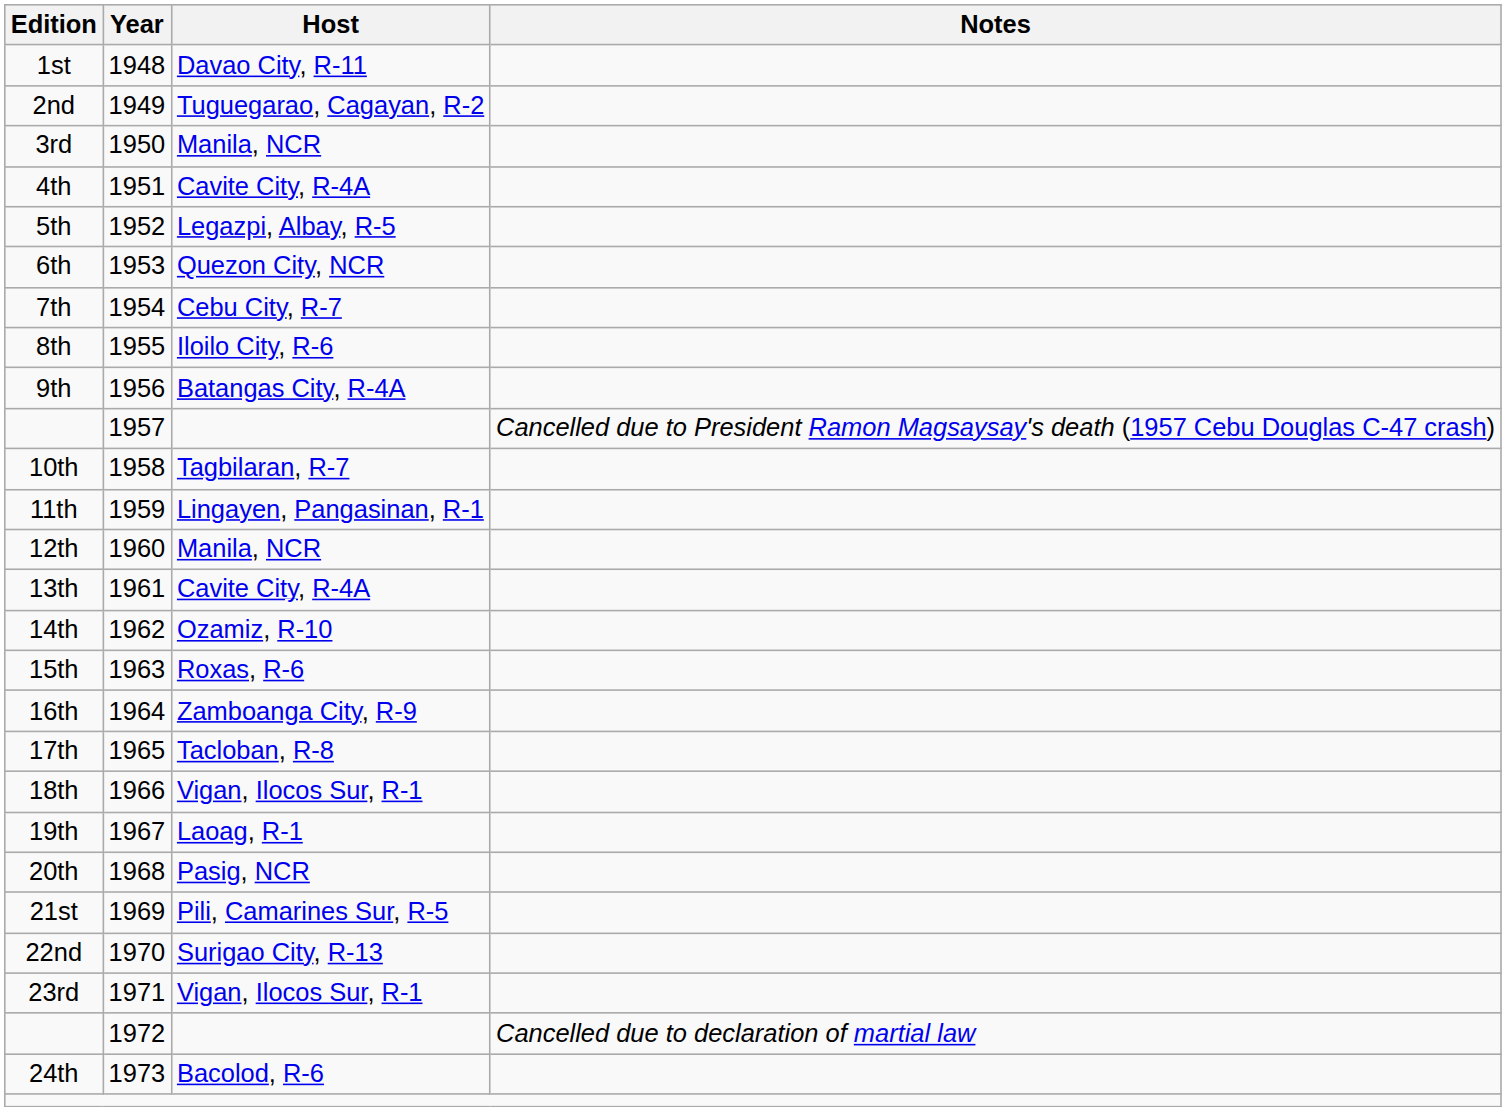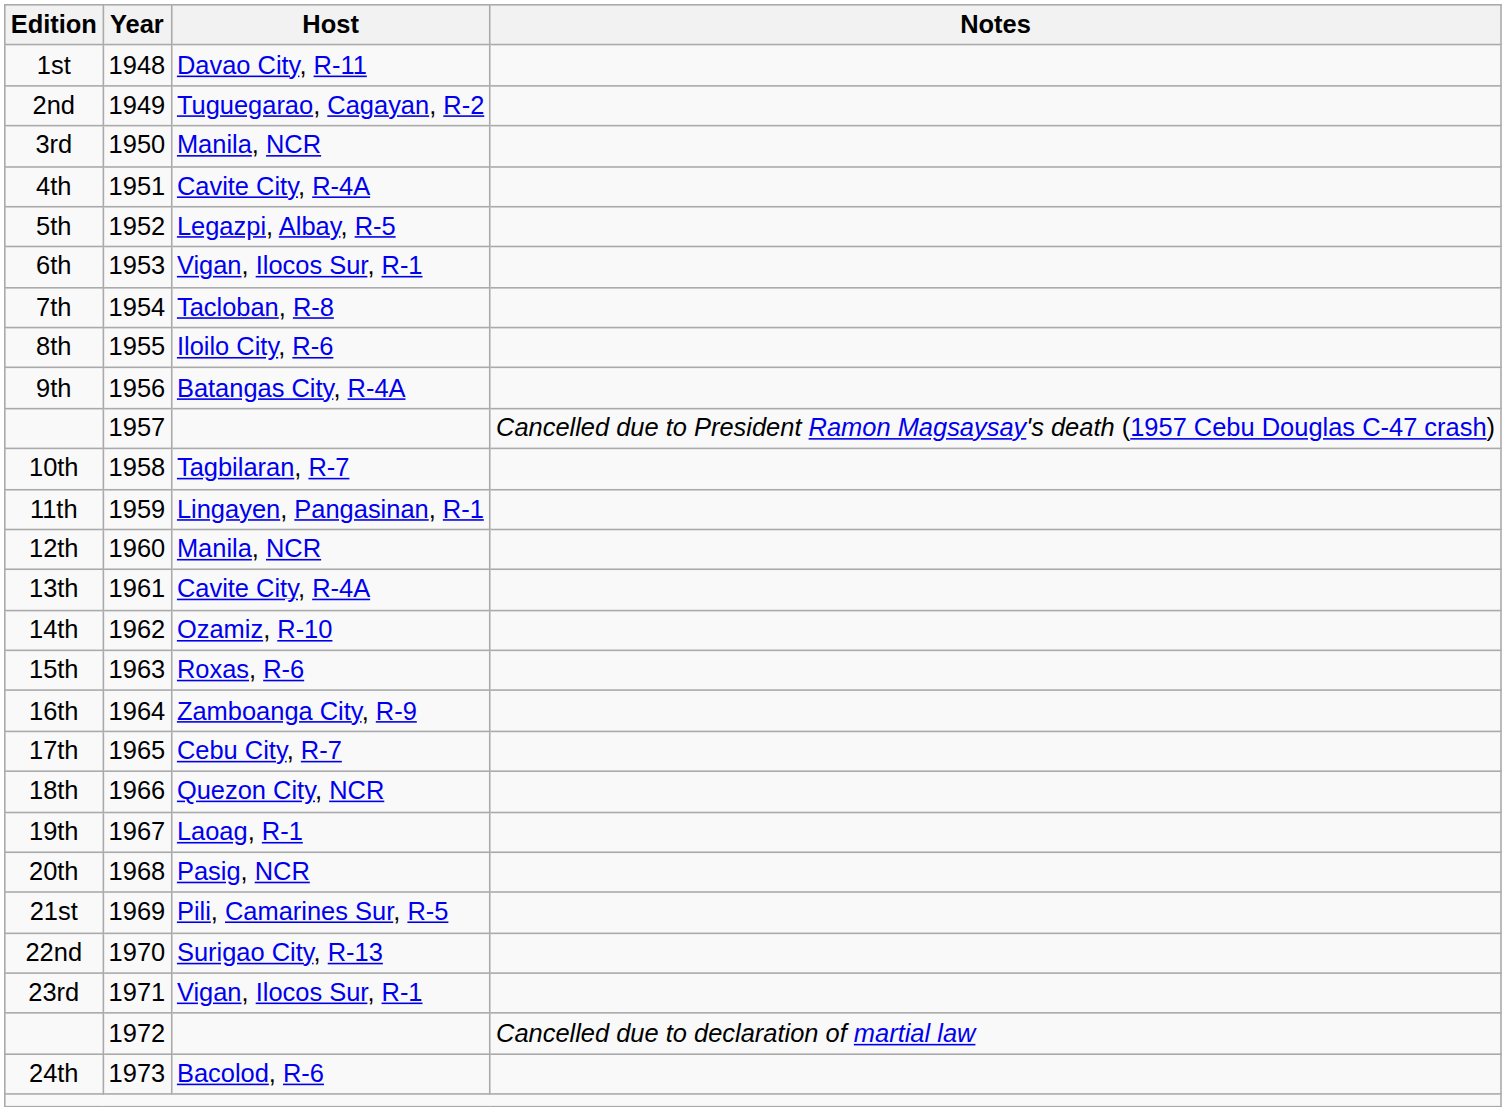(281, 266) Quezon City, NCR -> (300, 266) Vigan, Ilocos Sur, R-1
(259, 307) Cebu City, R-7 -> (255, 307) Tacloban, R-8
(255, 750) Tacloban, R-8 -> (259, 750) Cebu City, R-7
(300, 791) Vigan, Ilocos Sur, R-1 -> (281, 791) Quezon City, NCR
